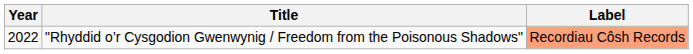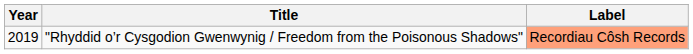(23, 37) 2022 -> (23, 37) 2019
